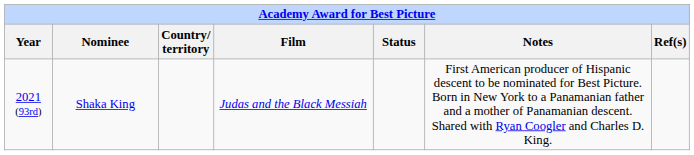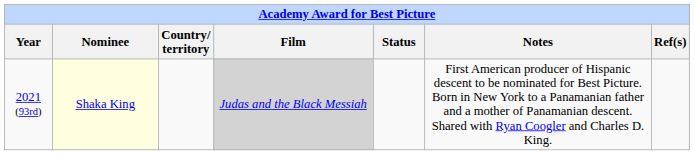(105, 104) no background -> (105, 104) lightyellow background
(293, 104) no background -> (293, 104) lightgrey background
